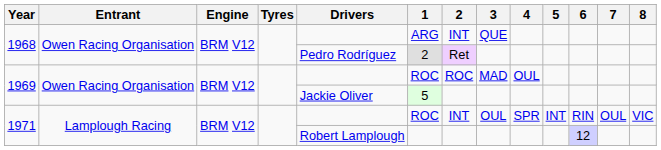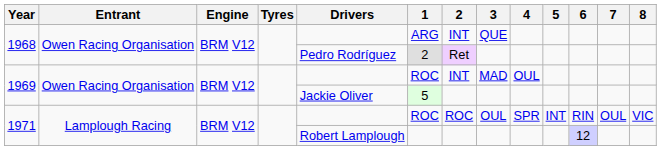(459, 75) ROC -> (459, 75) INT
(459, 116) INT -> (459, 116) ROC
